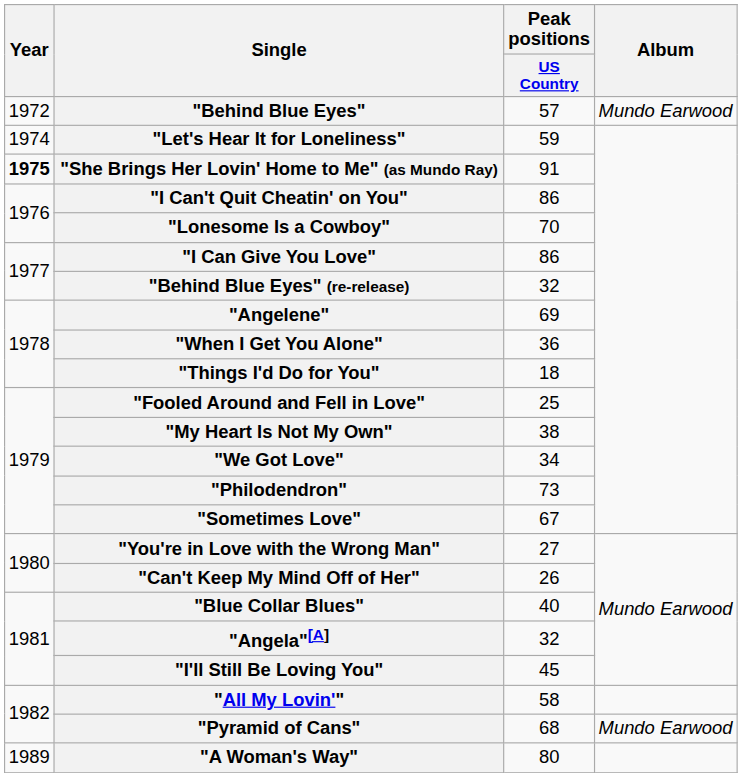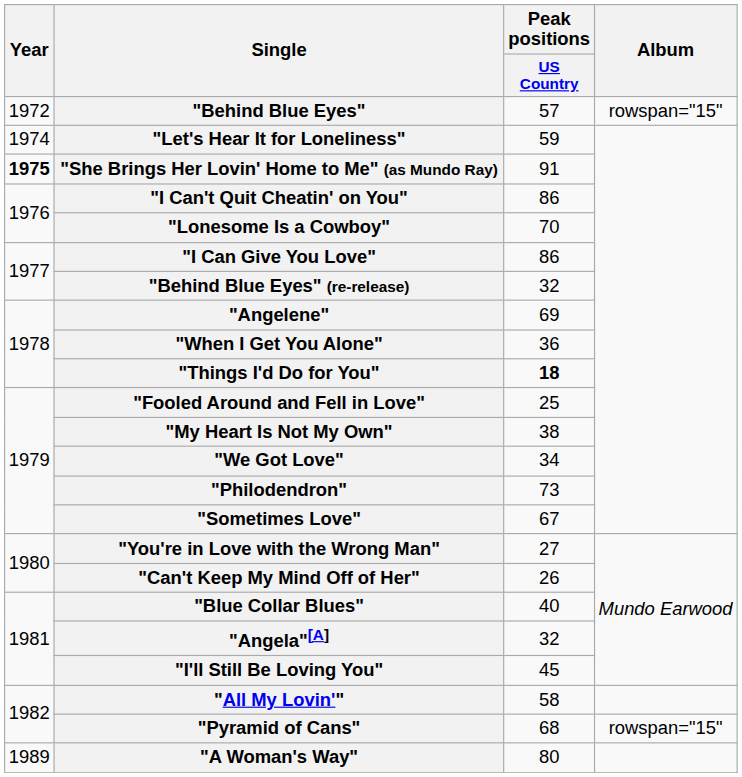(666, 110) Mundo Earwood -> (666, 110) rowspan="15"
(549, 373) normal -> (549, 373) bold
(666, 728) Mundo Earwood -> (666, 728) rowspan="15"
